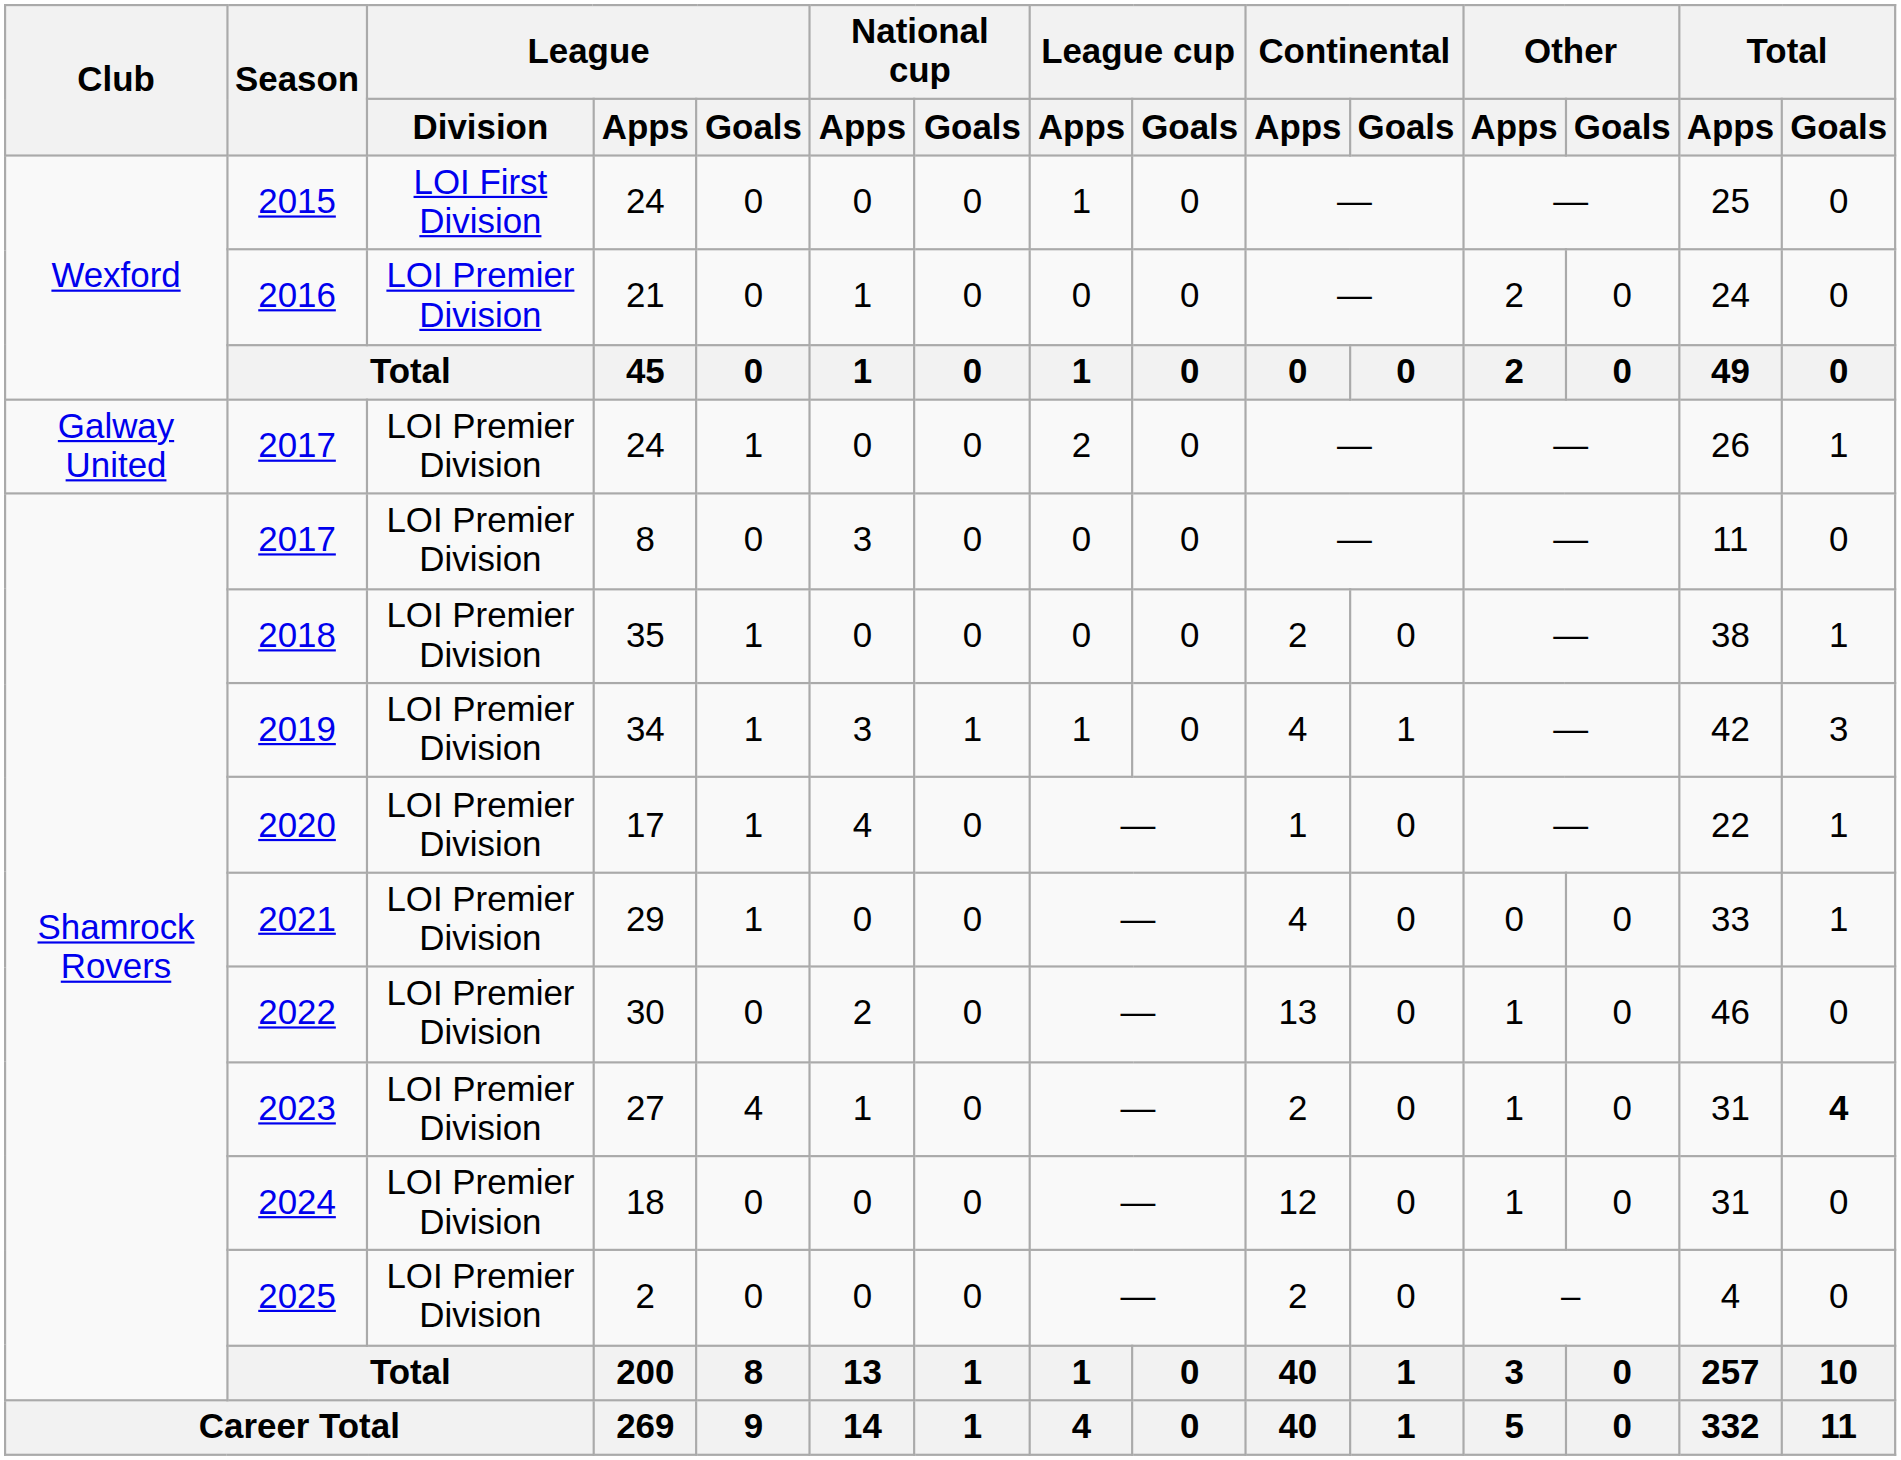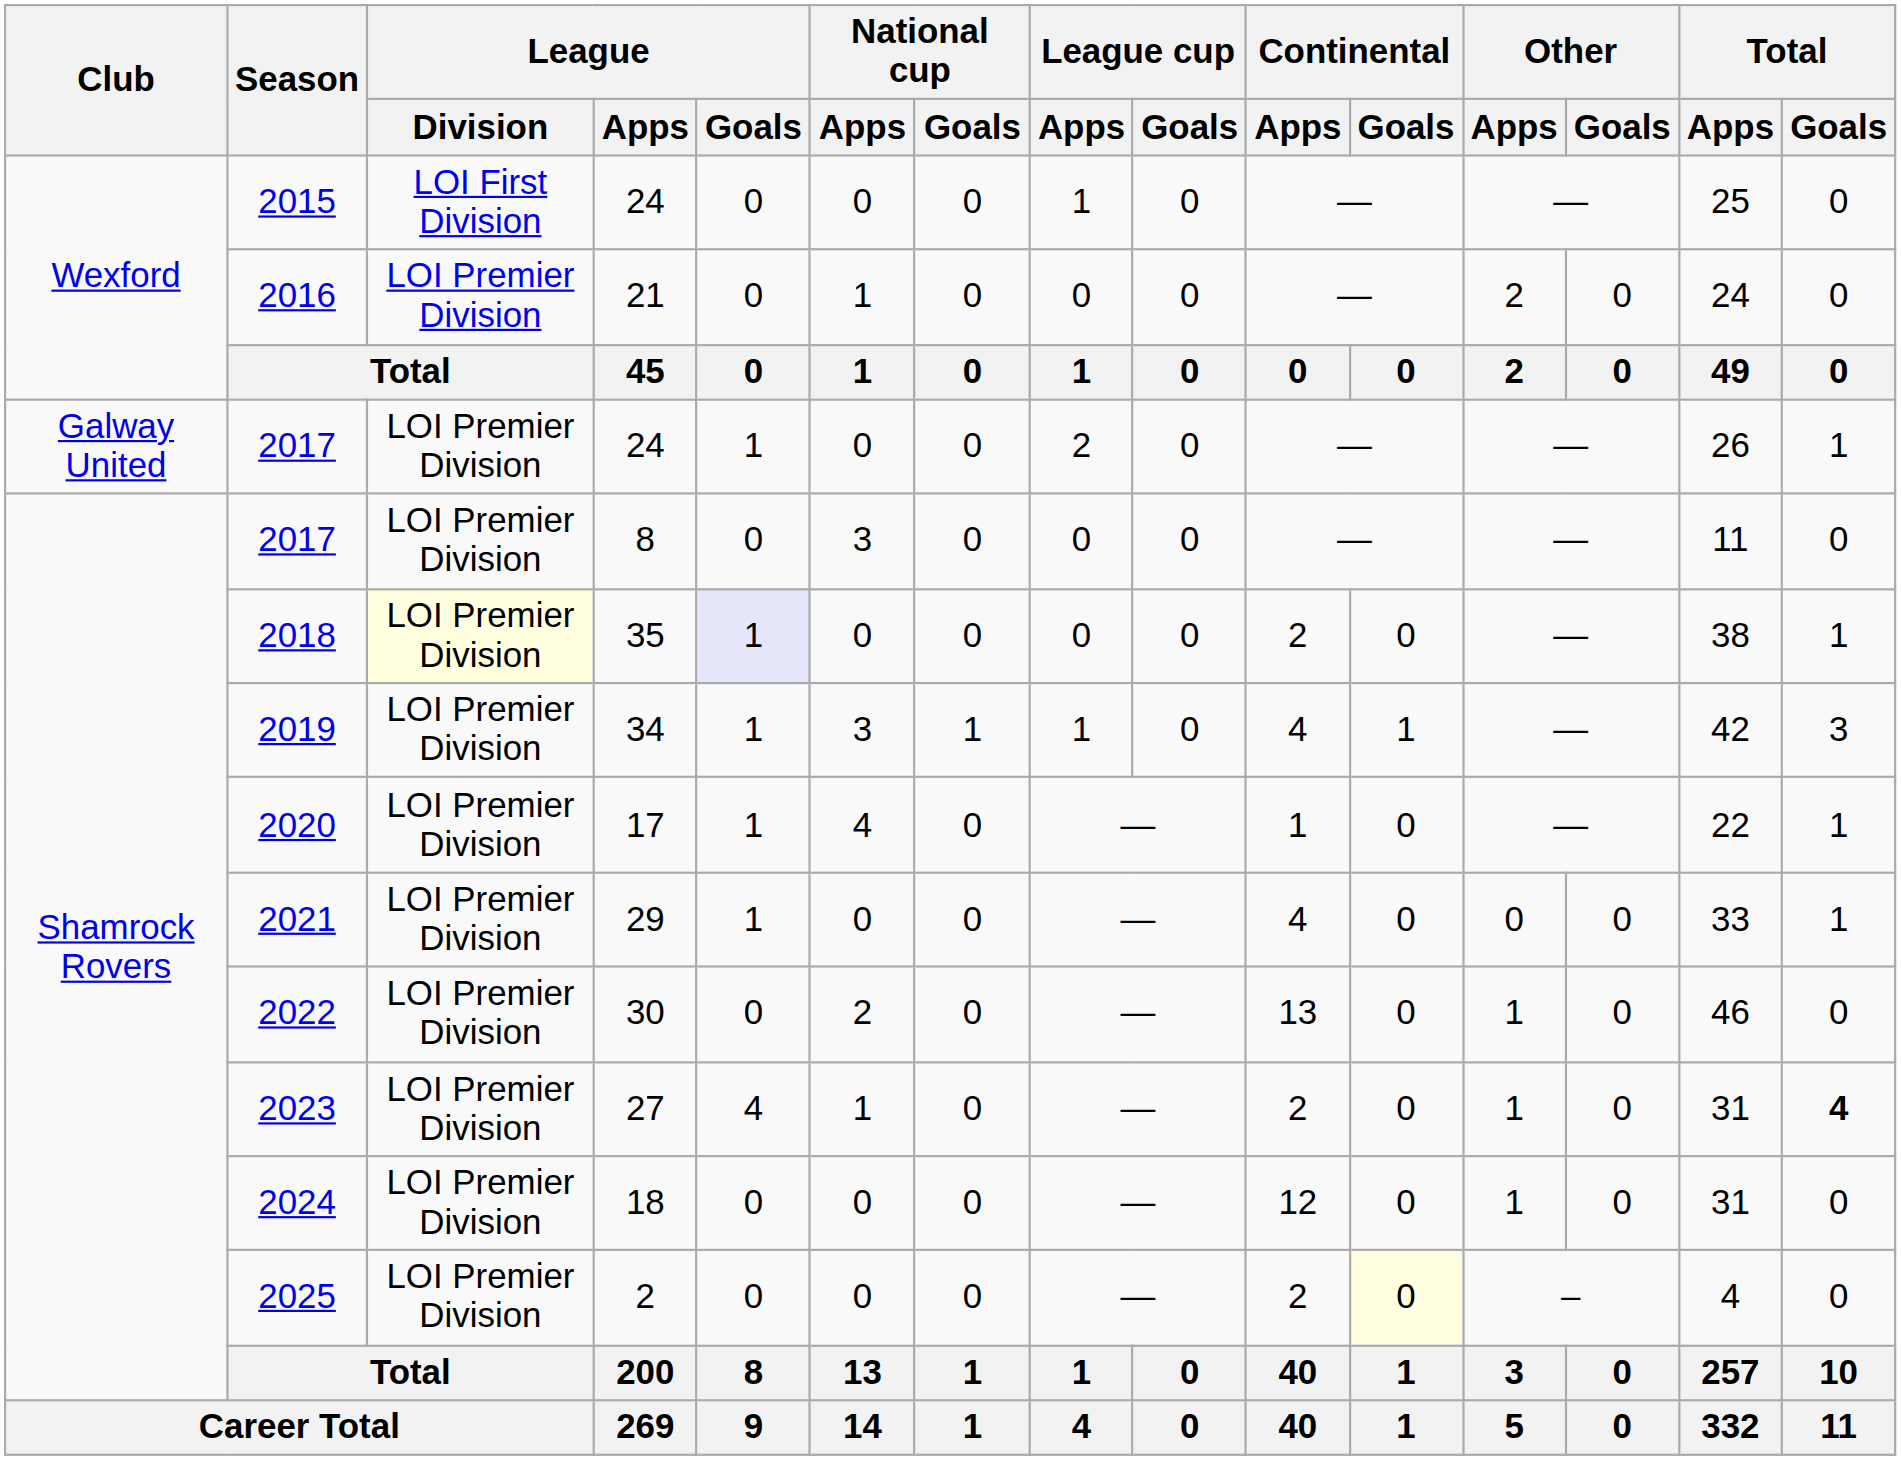(480, 635) no background -> (480, 635) lightyellow background
(753, 635) no background -> (753, 635) lavender background
(1406, 1297) no background -> (1406, 1297) lightyellow background
